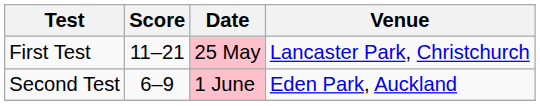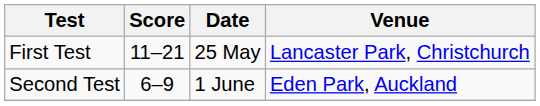(228, 52) pink background -> (228, 52) no background
(225, 84) pink background -> (225, 84) no background
